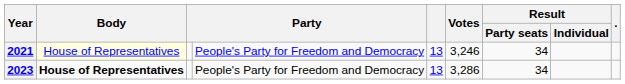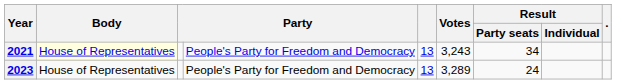(465, 51) 3,246 -> (456, 51) 3,243
(111, 70) bold -> (107, 70) normal
(465, 70) 3,286 -> (456, 70) 3,289
(542, 70) 34 -> (532, 70) 24
